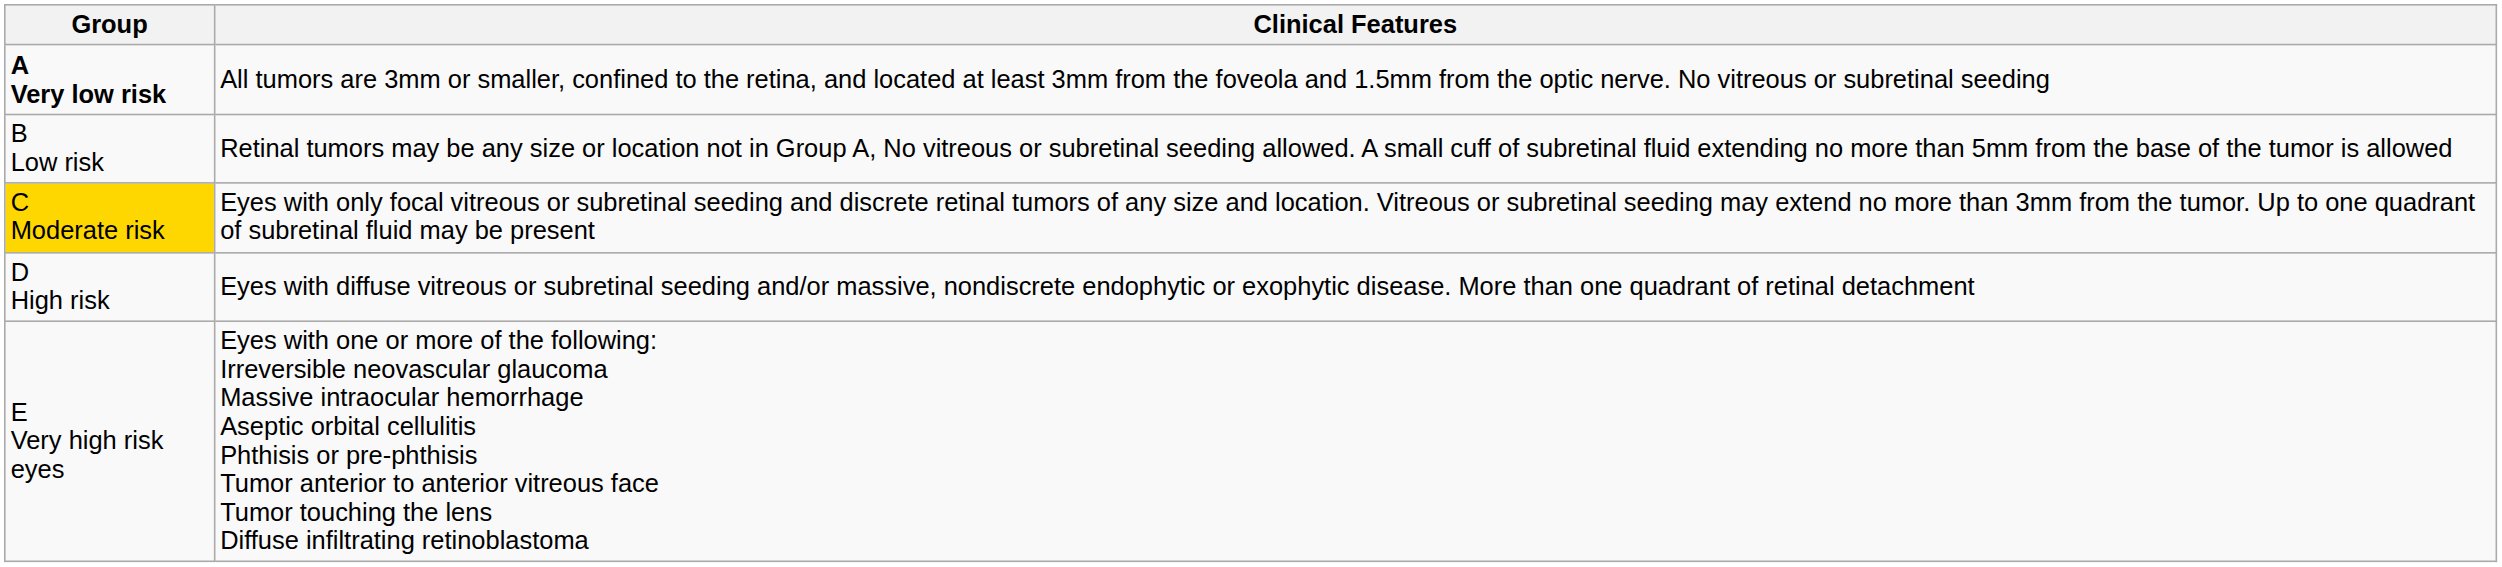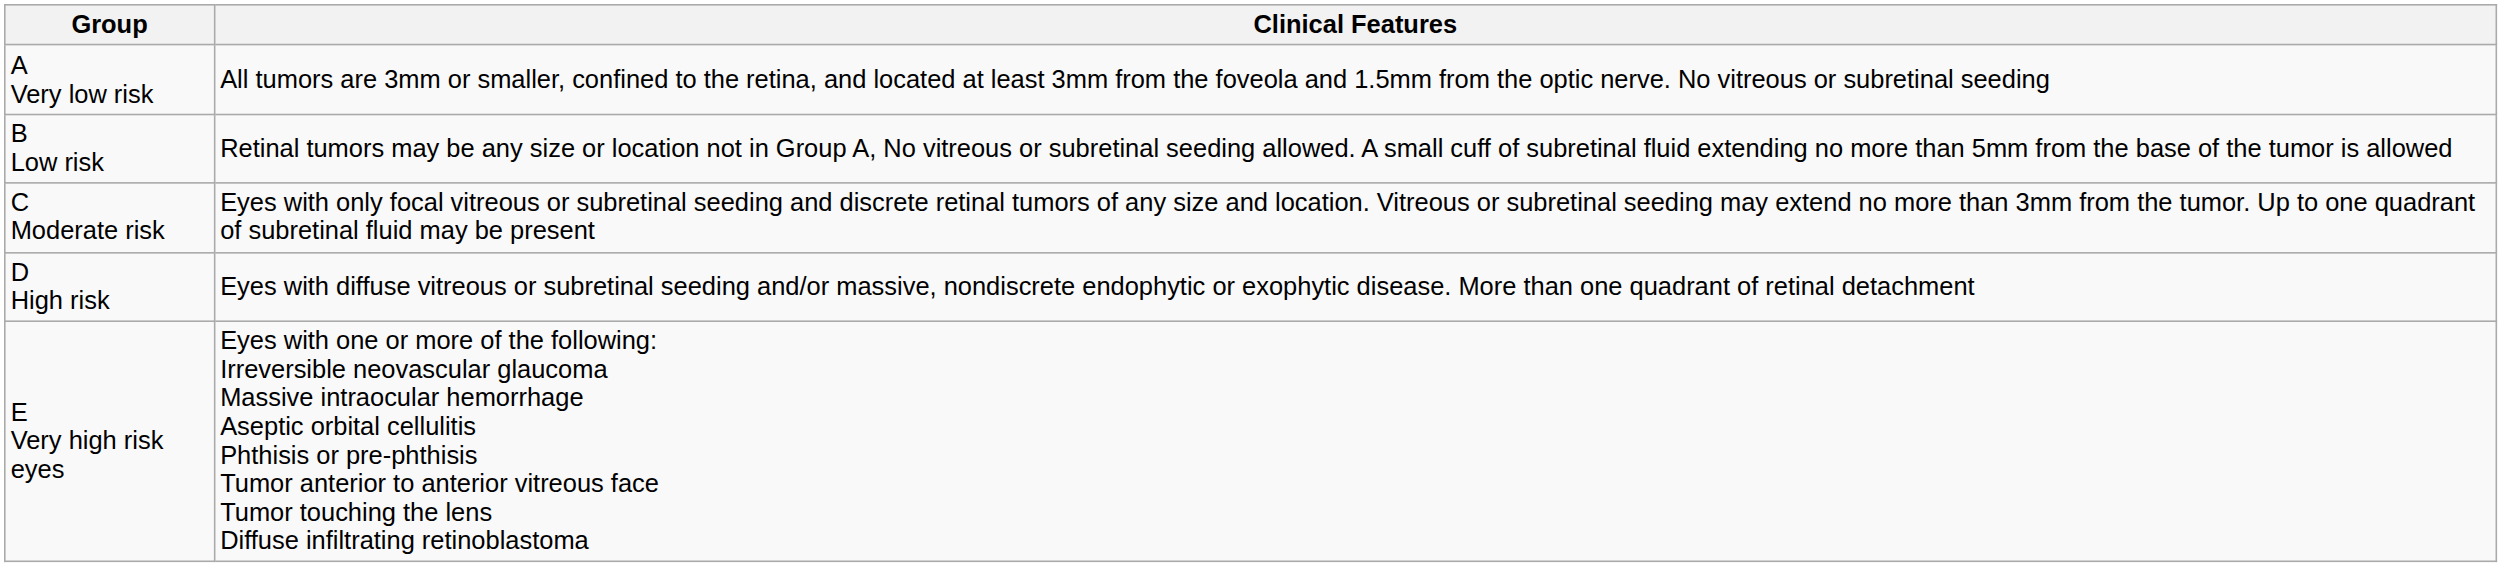(88, 79) bold -> (82, 79) normal
(88, 217) gold background -> (88, 217) no background
